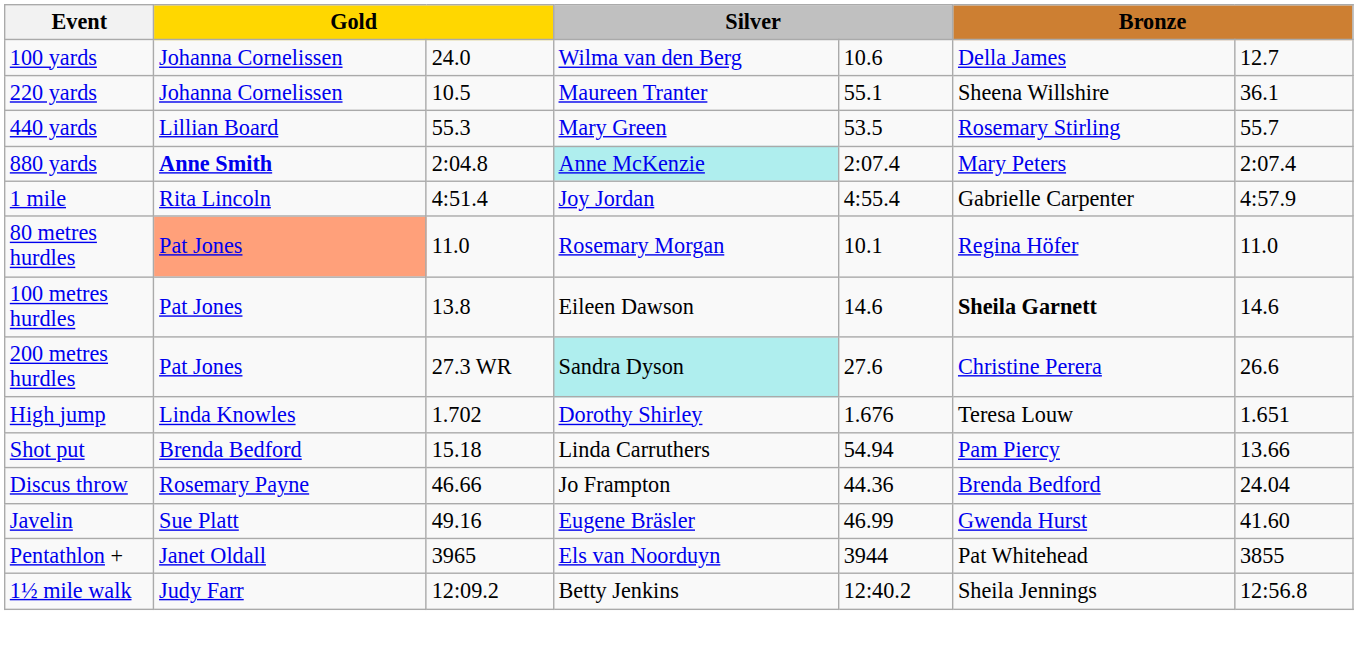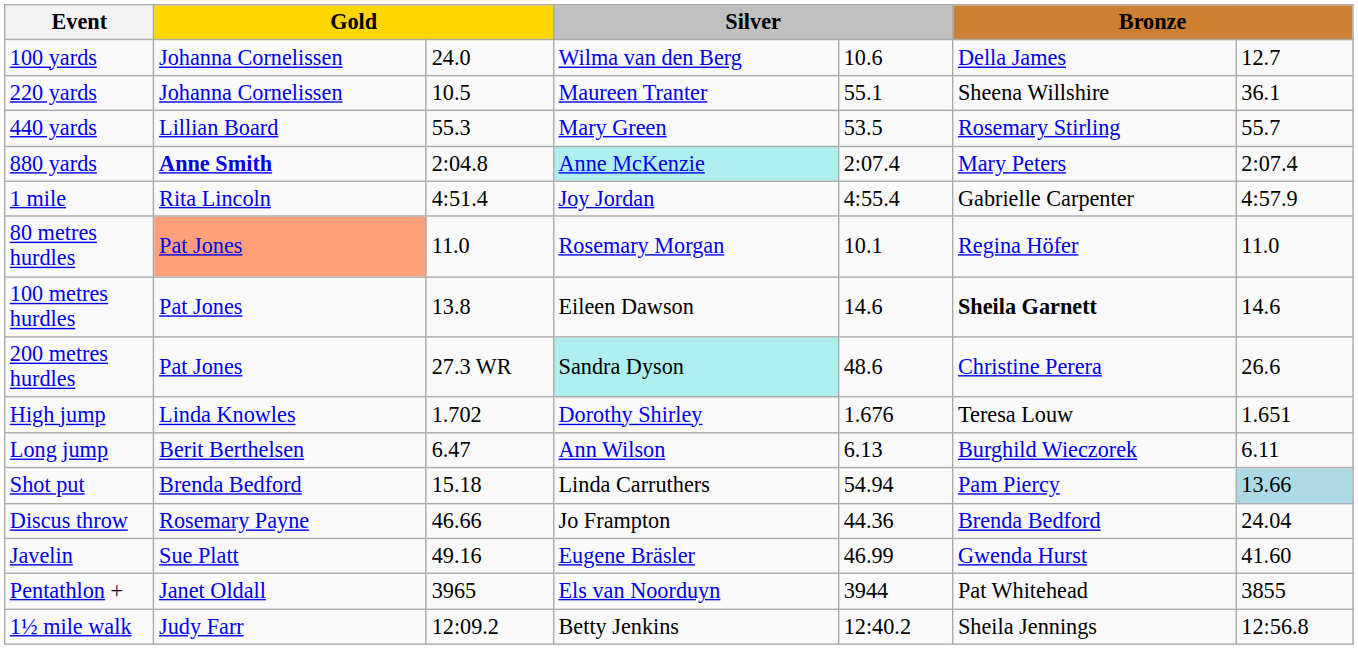(863, 366) 27.6 -> (863, 366) 48.6
+ row: (59, 449)
(1265, 449) no background -> (1266, 485) lightblue background
